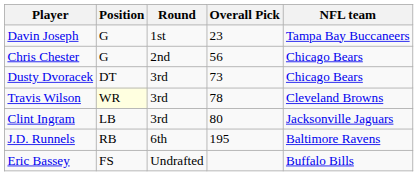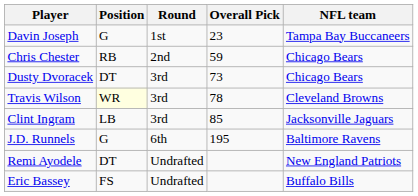(104, 56) G -> (108, 56) RB
(216, 56) 56 -> (216, 56) 59
(216, 118) 80 -> (216, 118) 85
(108, 139) RB -> (104, 139) G
+ row: (45, 160)
